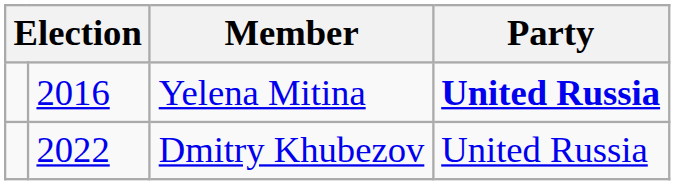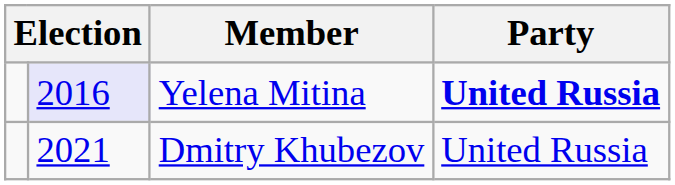(73, 91) no background -> (73, 91) lavender background
(73, 149) 2022 -> (73, 149) 2021
